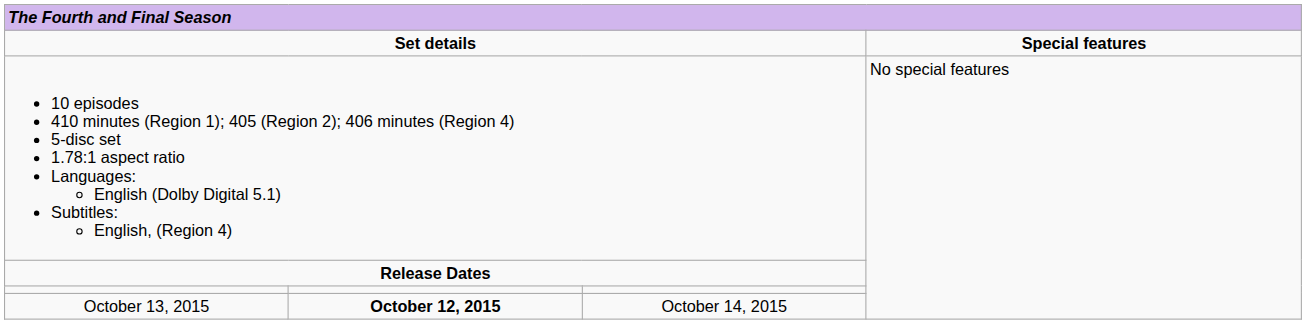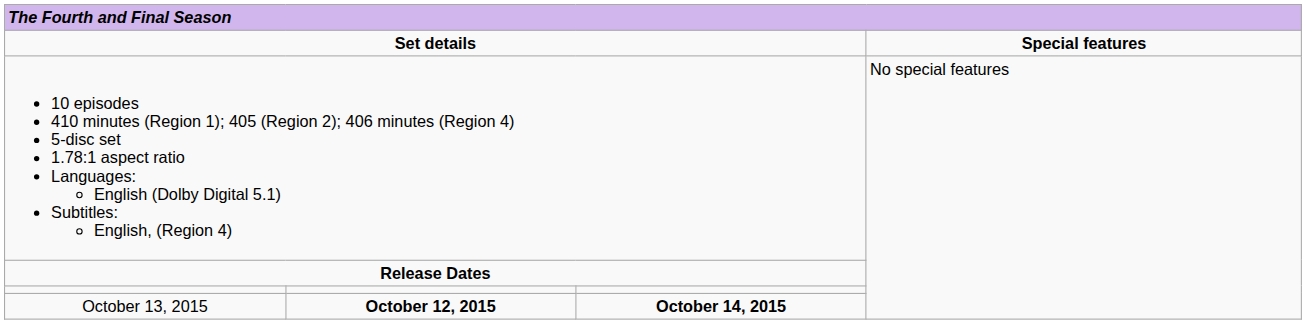(724, 306) normal -> (721, 306) bold
